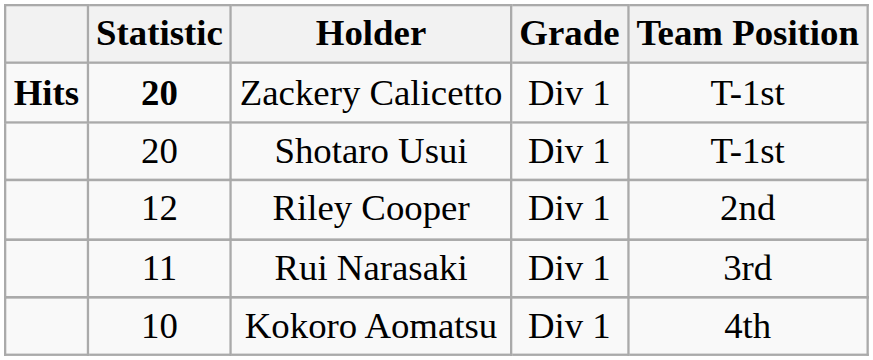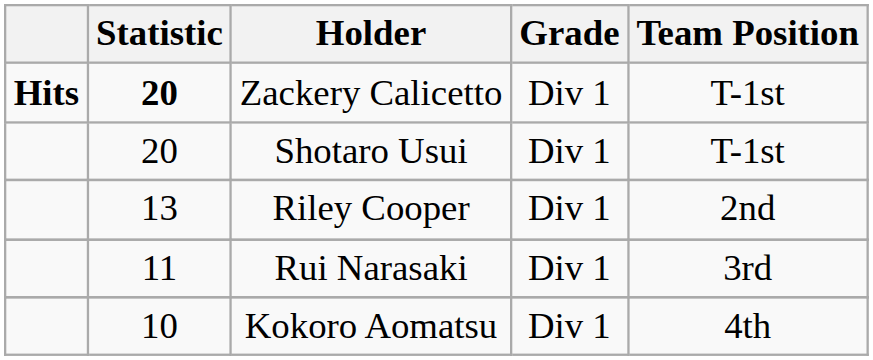(159, 208) 12 -> (159, 208) 13
